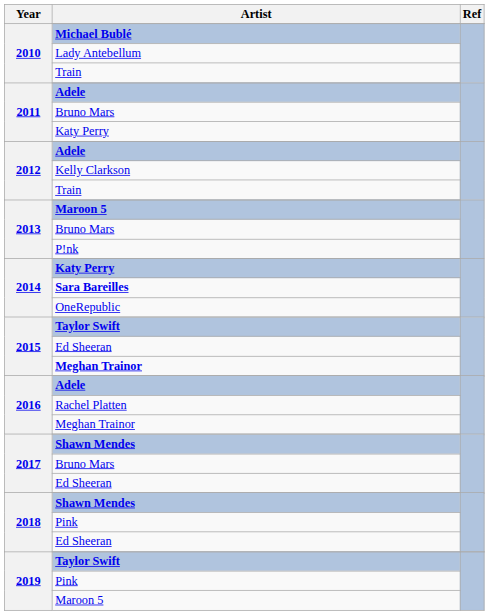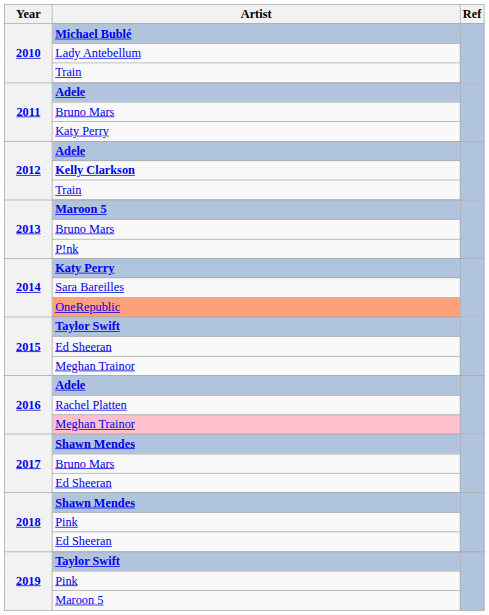(93, 170) normal -> (95, 170) bold
(92, 287) bold -> (90, 287) normal
(88, 307) no background -> (88, 307) lightsalmon background
(99, 365) bold -> (95, 365) normal
(95, 424) no background -> (95, 424) pink background
